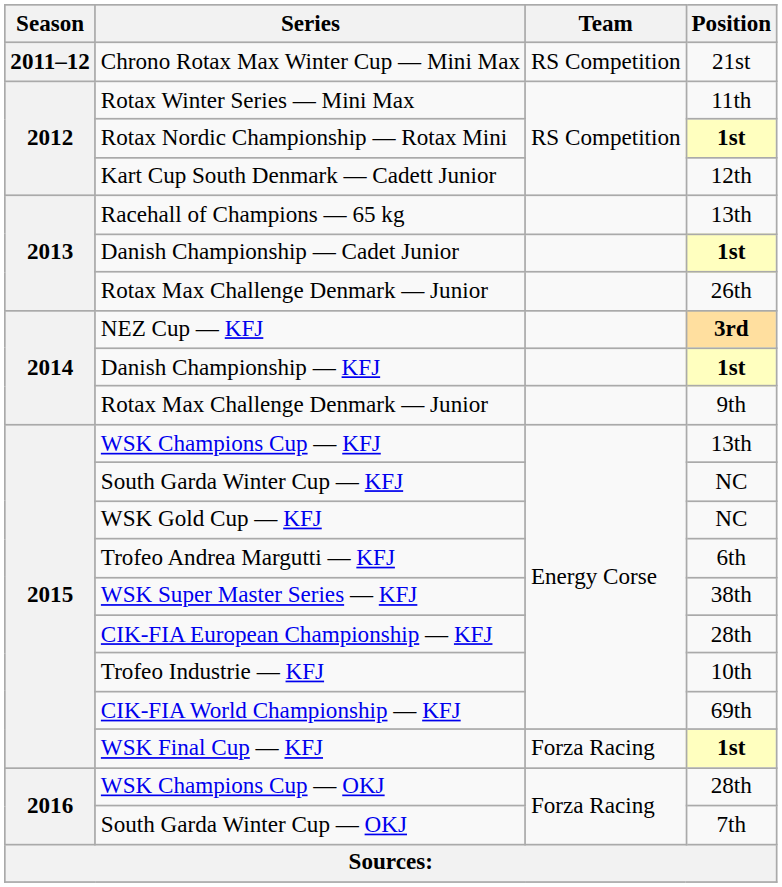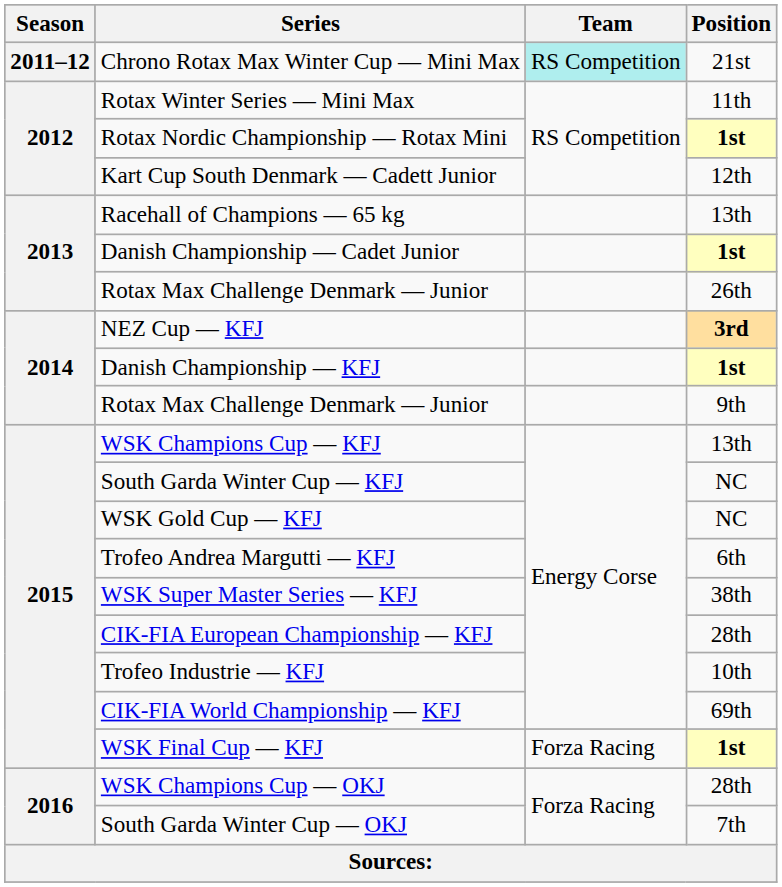(606, 61) no background -> (606, 61) paleturquoise background
